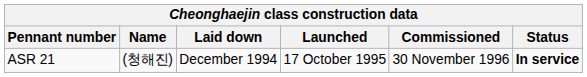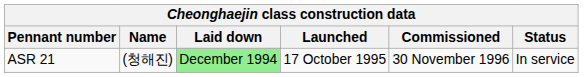(228, 60) no background -> (228, 60) lightgreen background
(548, 60) bold -> (545, 60) normal
